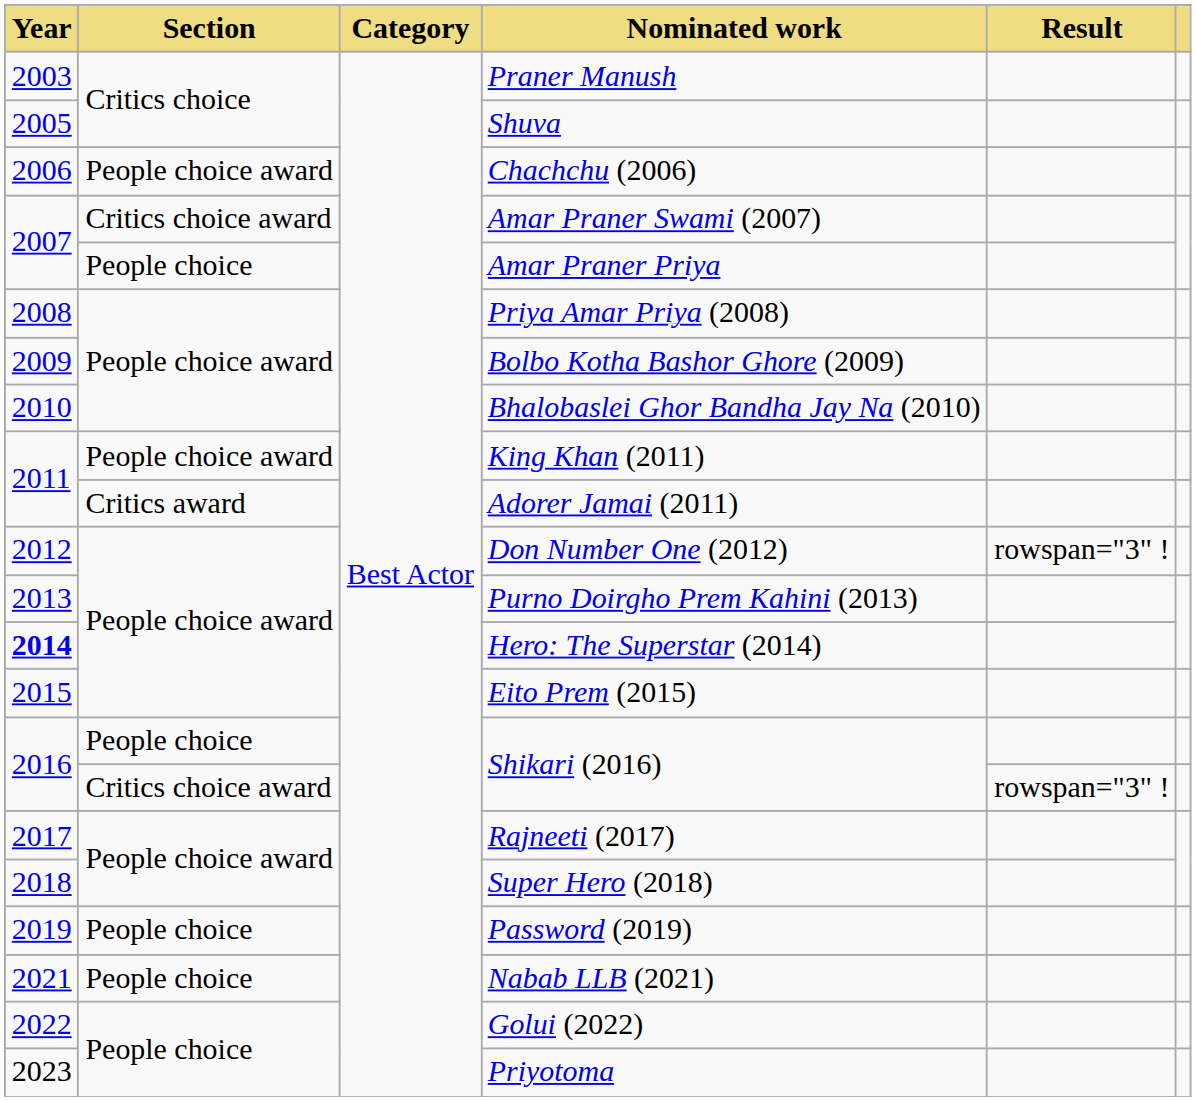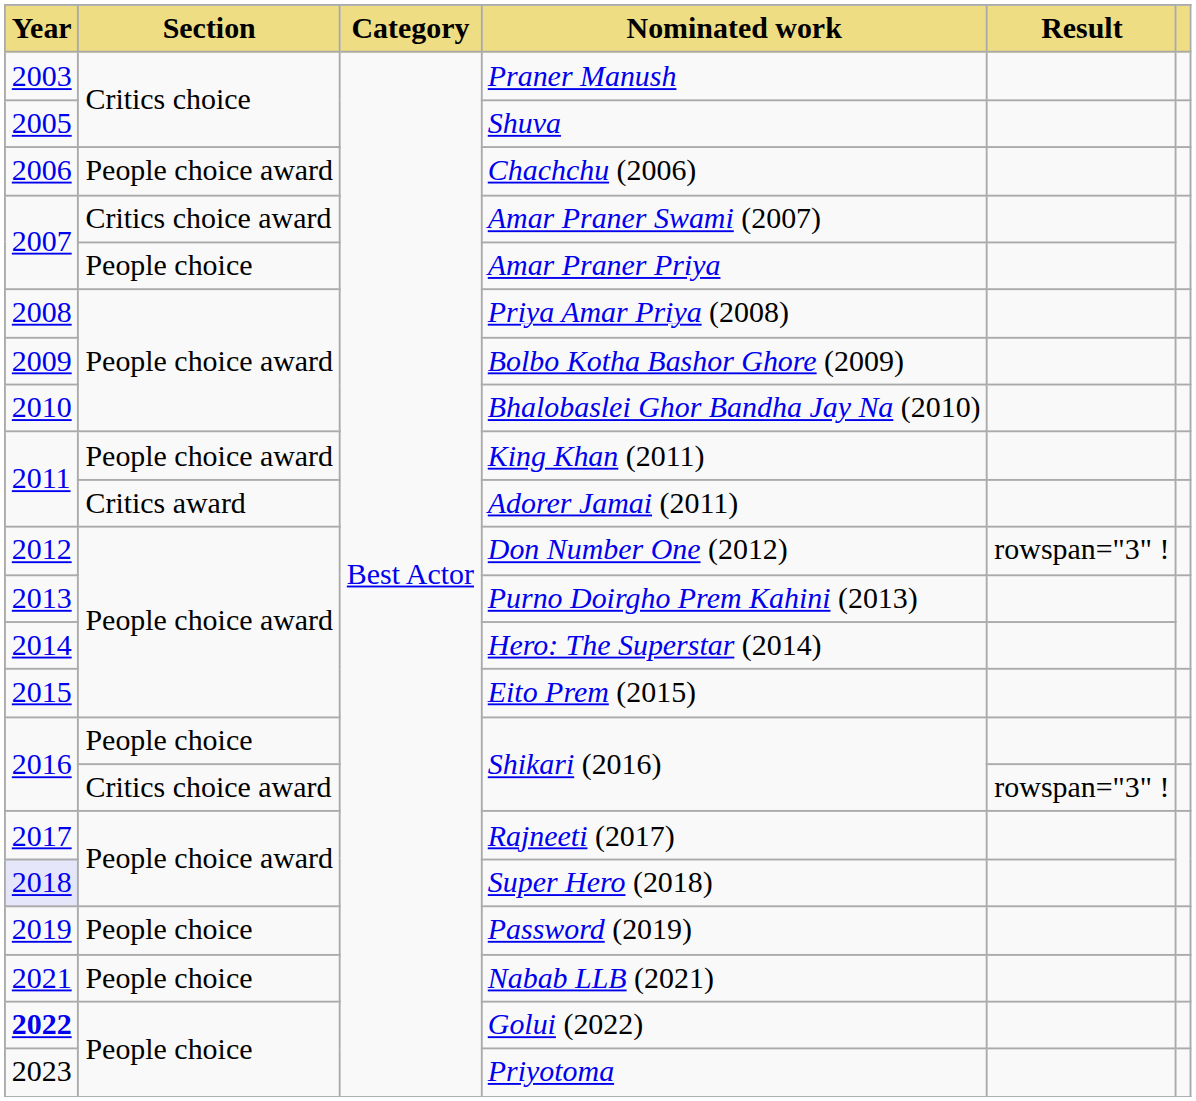(42, 645) bold -> (42, 645) normal
(42, 882) no background -> (42, 882) lavender background
(42, 1024) normal -> (42, 1024) bold
